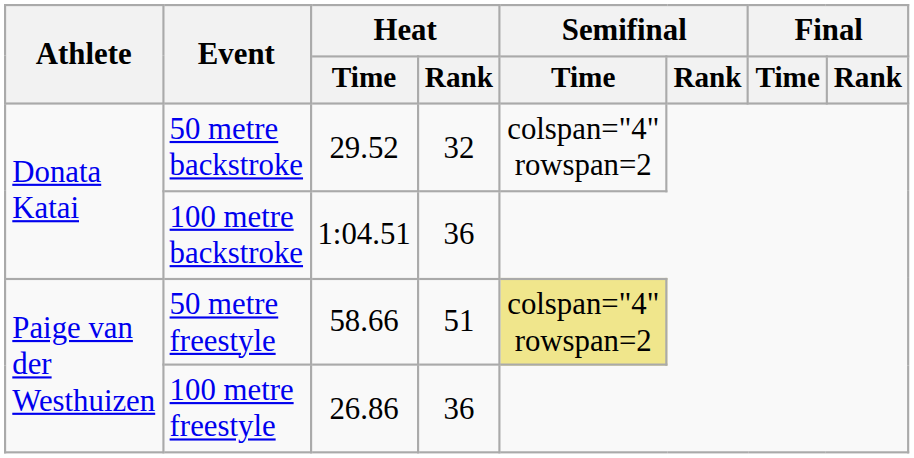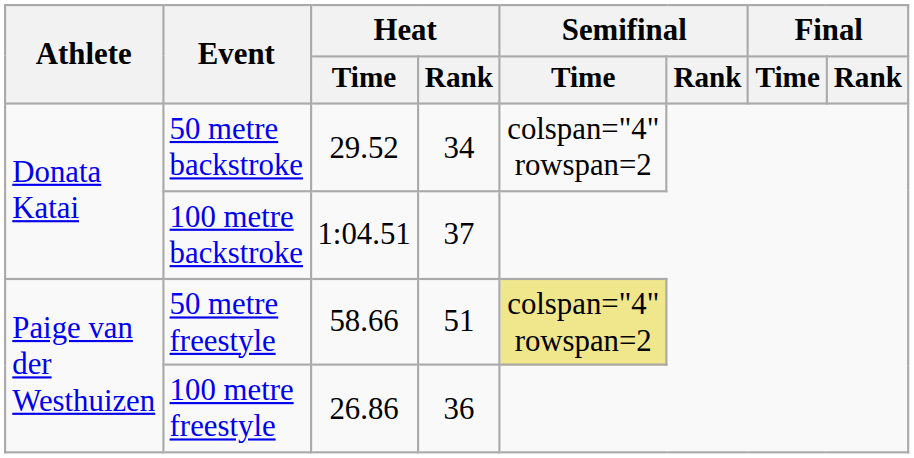(459, 147) 32 -> (459, 147) 34
(459, 234) 36 -> (459, 234) 37
